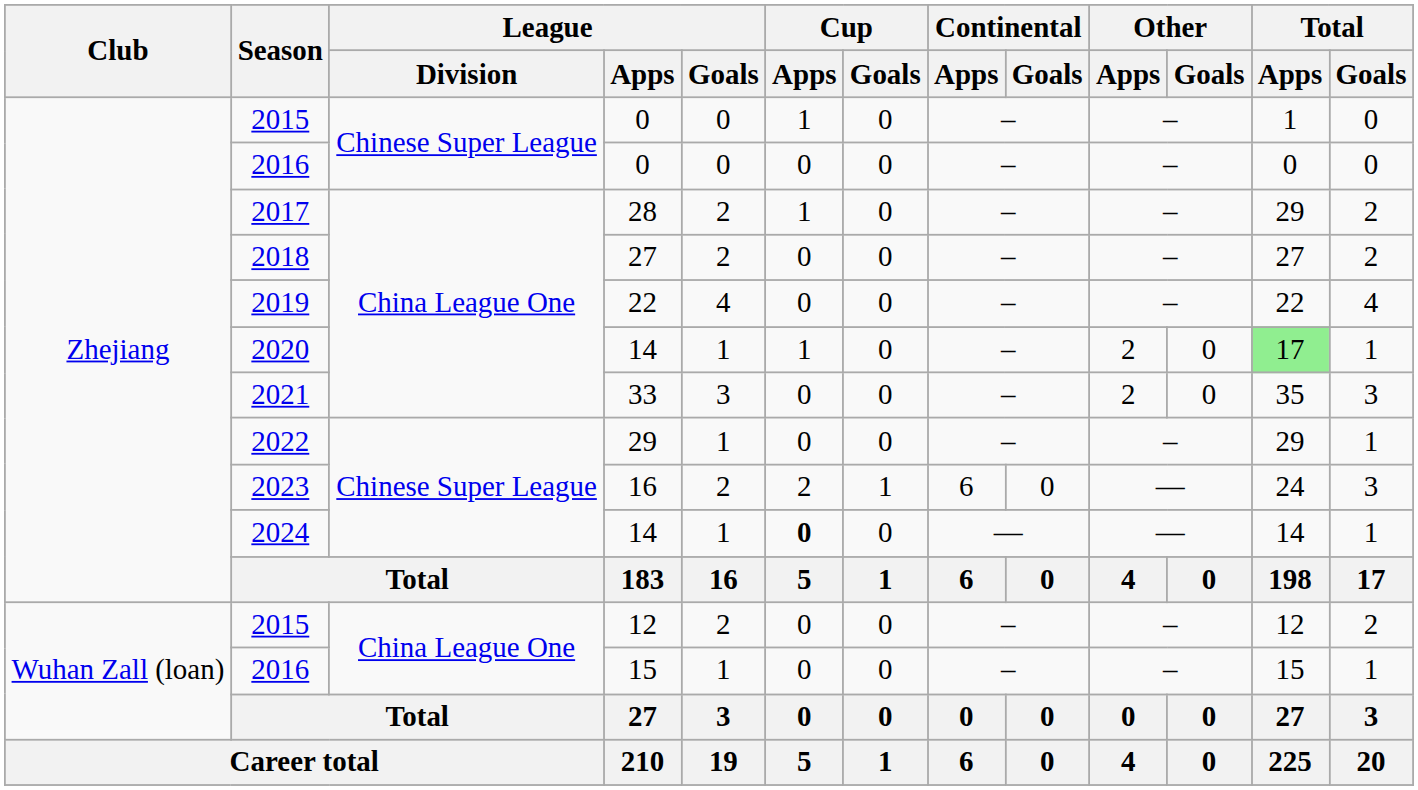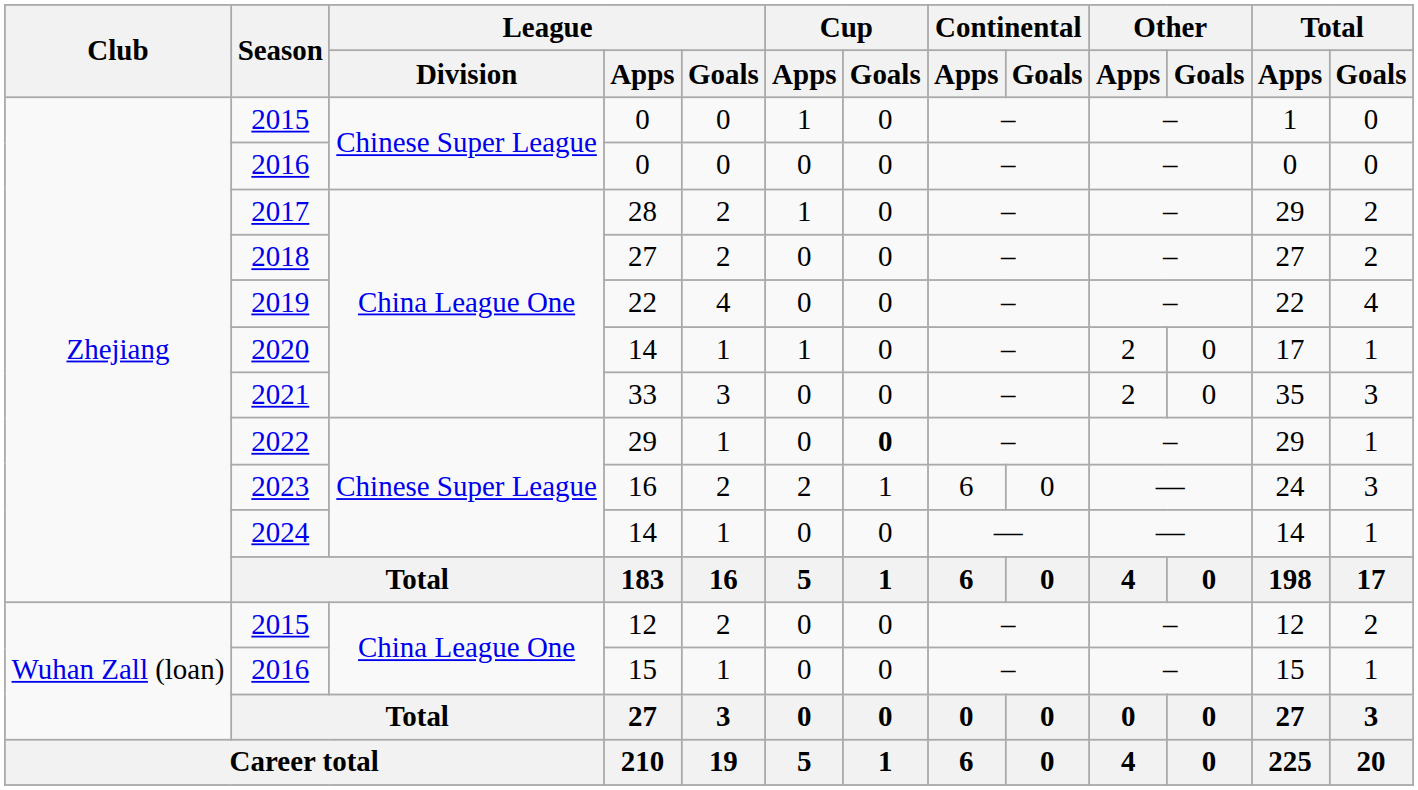(1290, 348) lightgreen background -> (1290, 348) no background
(885, 440) normal -> (885, 440) bold
(804, 532) bold -> (804, 532) normal
